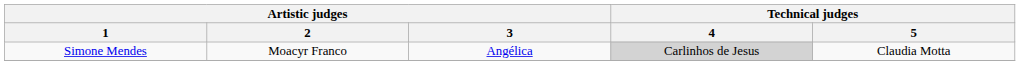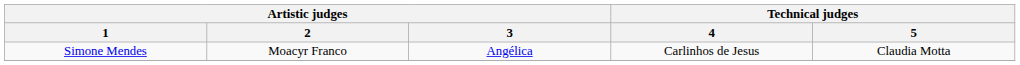(712, 51) lightgrey background -> (712, 51) no background
